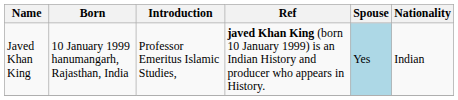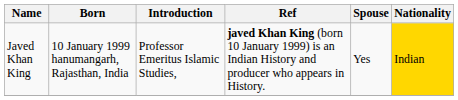(362, 59) lightblue background -> (362, 59) no background
(409, 59) no background -> (409, 59) gold background
